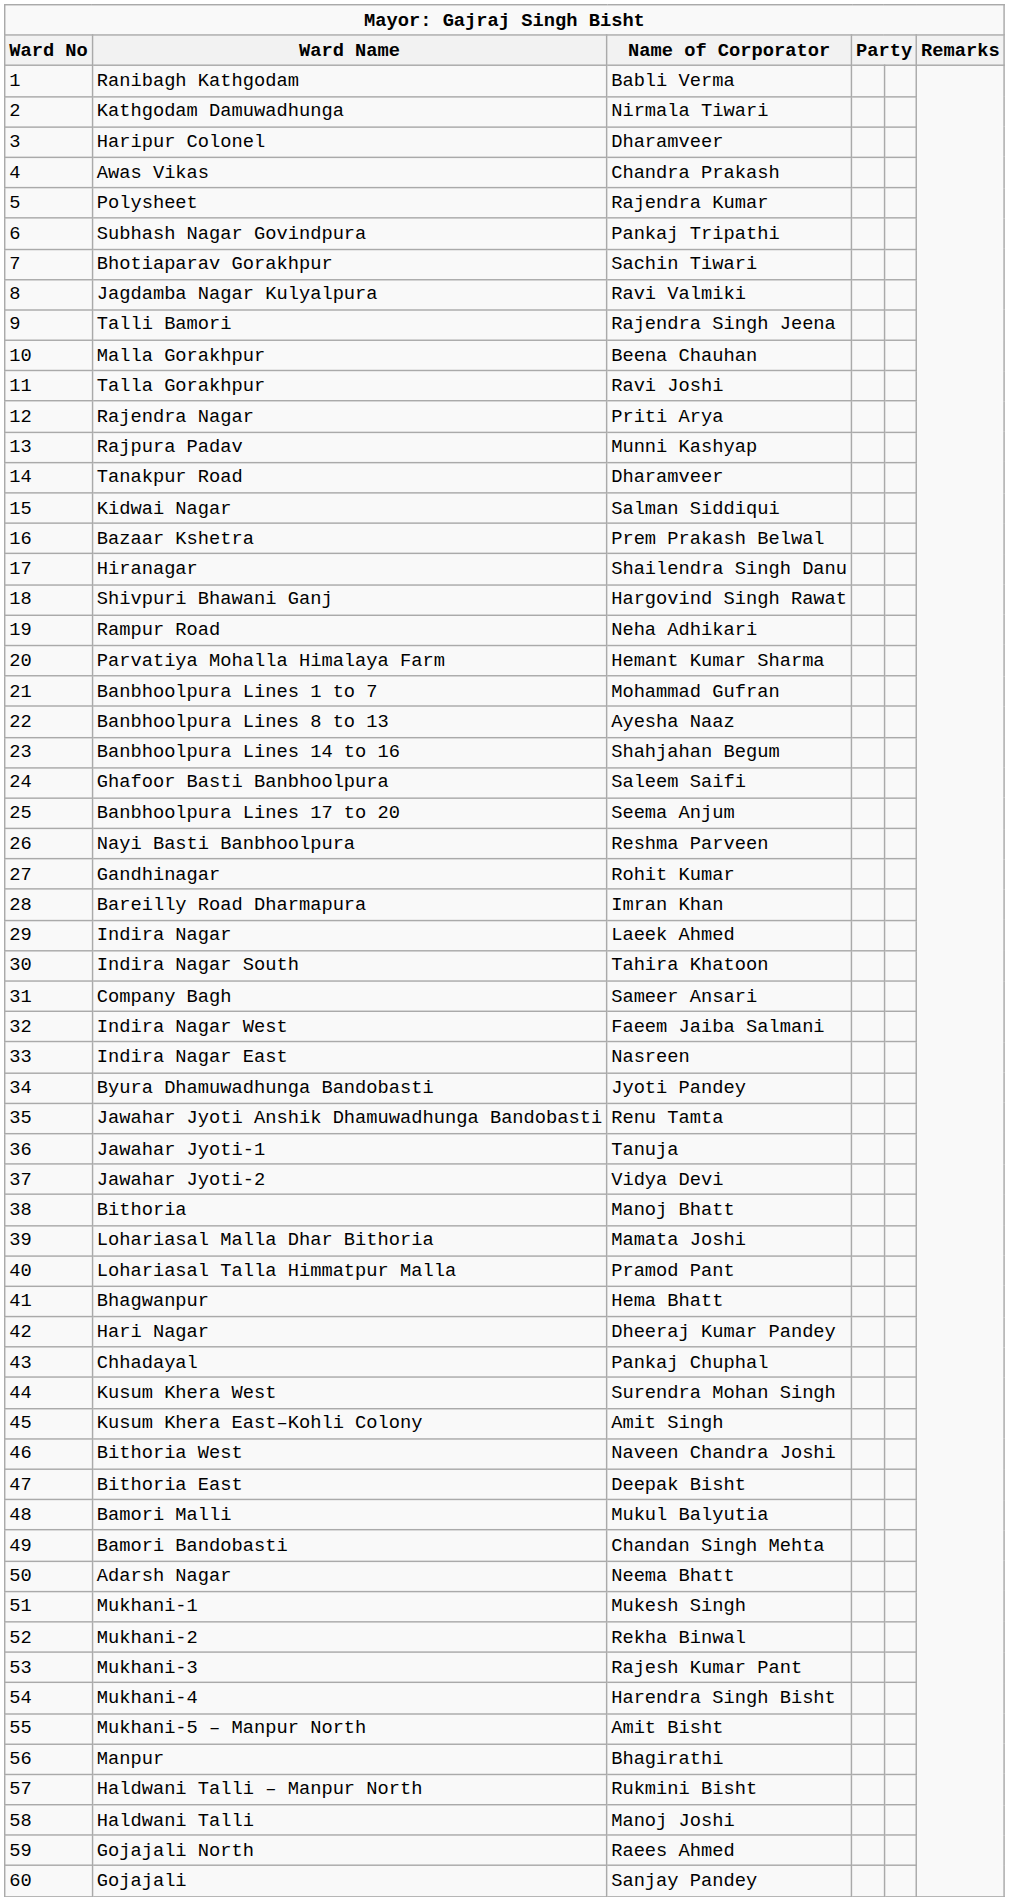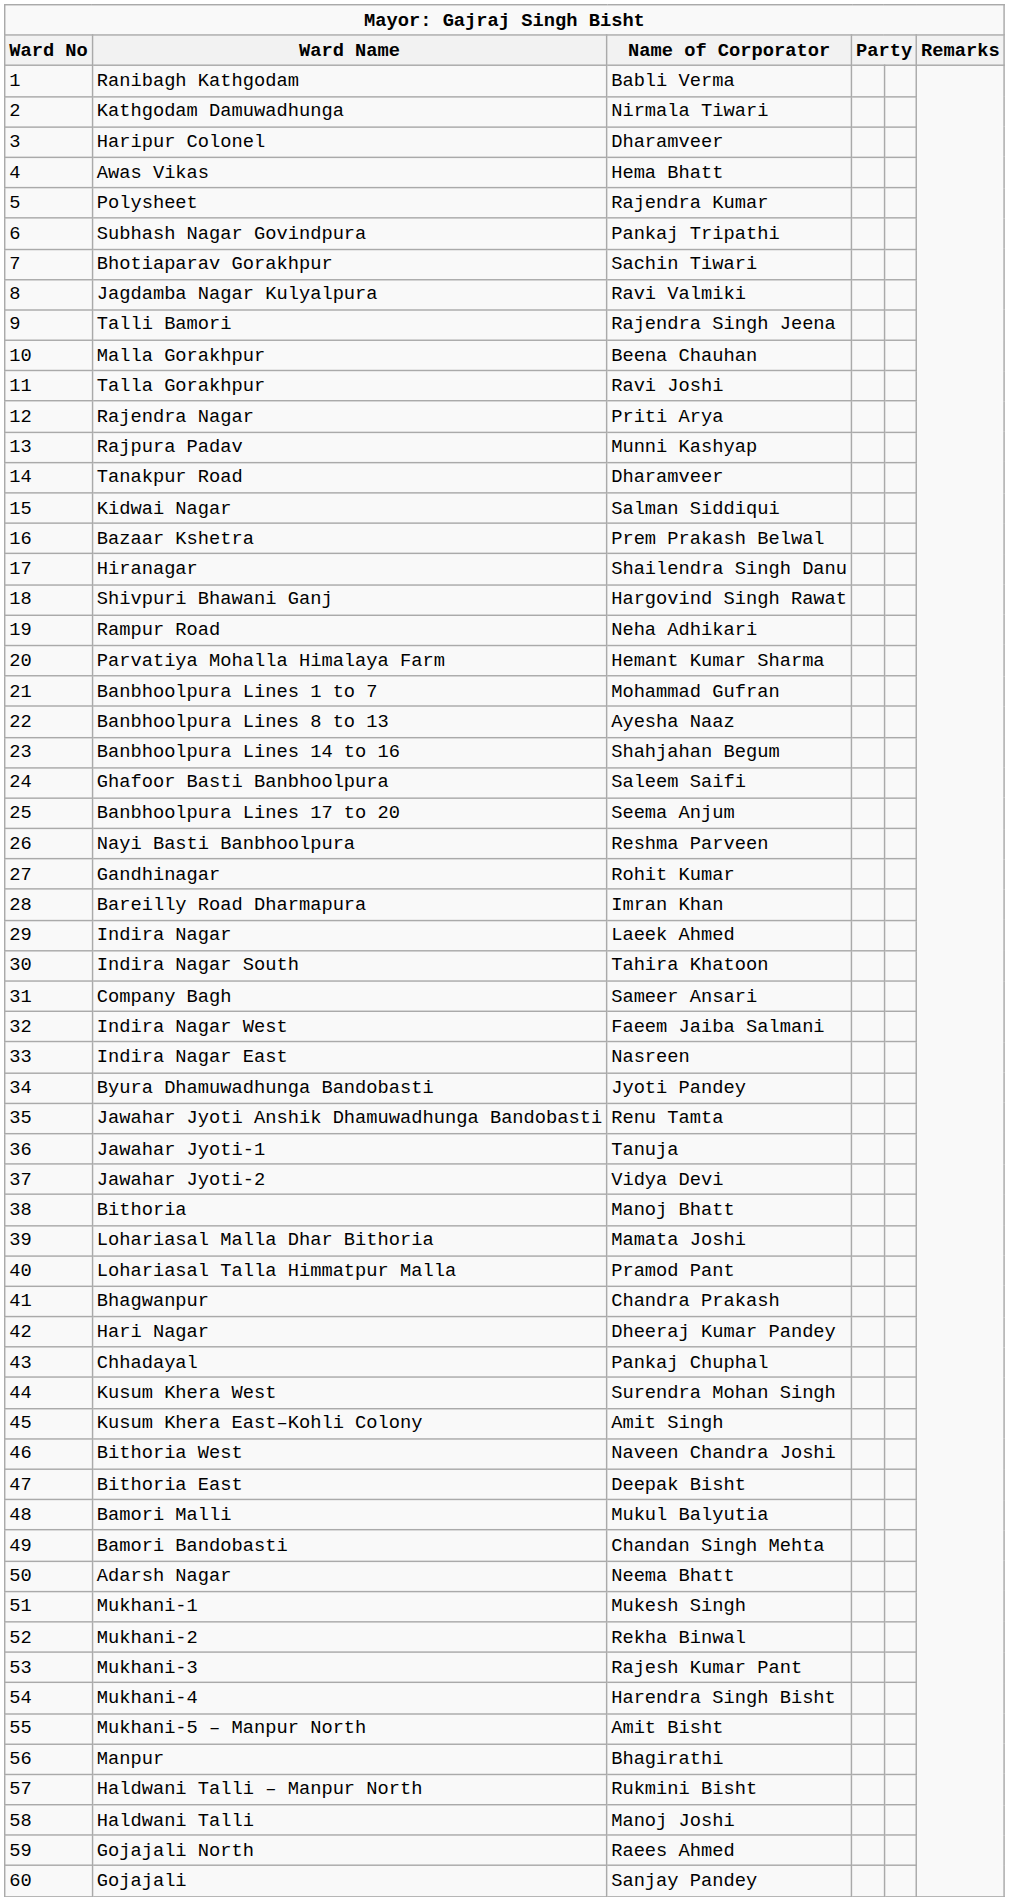(695, 173) Chandra Prakash -> (667, 173) Hema Bhatt
(667, 1301) Hema Bhatt -> (695, 1301) Chandra Prakash
